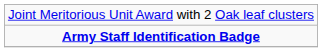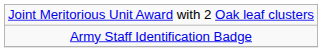(161, 36) bold -> (161, 36) normal
